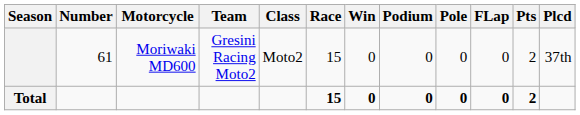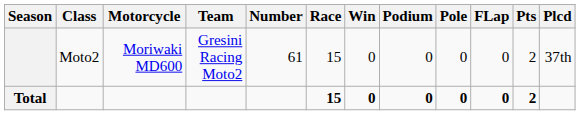columns swapped: (283, 16) <-> (86, 16)
